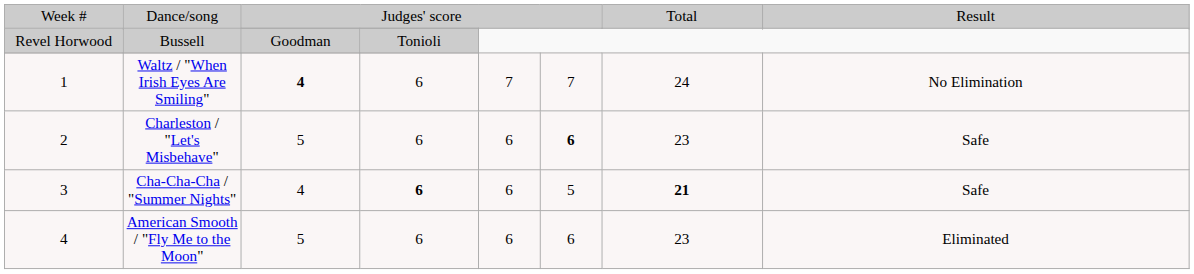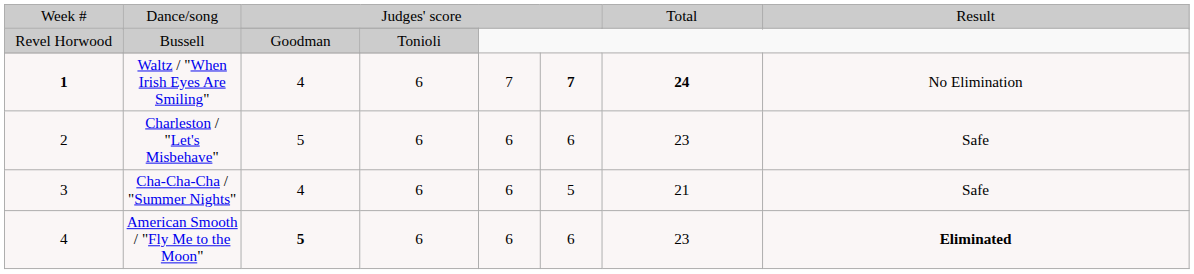(64, 81) normal -> (64, 81) bold
(301, 81) bold -> (301, 81) normal
(571, 81) normal -> (571, 81) bold
(682, 81) normal -> (682, 81) bold
(571, 140) bold -> (571, 140) normal
(419, 189) bold -> (419, 189) normal
(682, 189) bold -> (682, 189) normal
(301, 239) normal -> (301, 239) bold
(976, 239) normal -> (976, 239) bold
